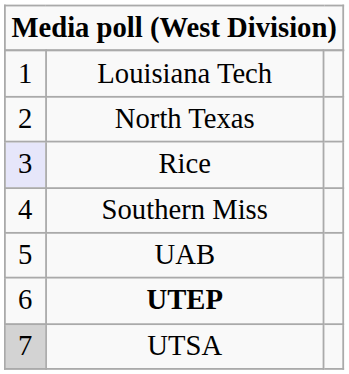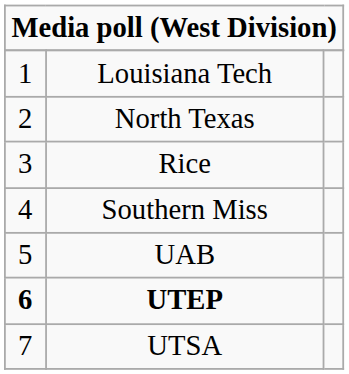(25, 164) lavender background -> (25, 164) no background
(25, 300) normal -> (25, 300) bold
(25, 345) lightgrey background -> (25, 345) no background
